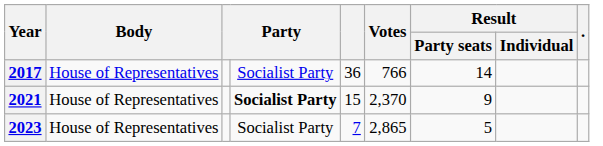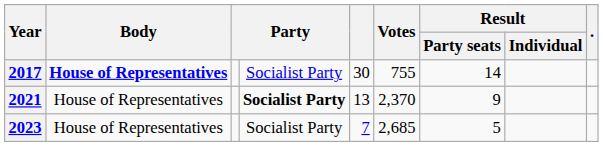(134, 73) normal -> (138, 73) bold
(353, 73) 36 -> (361, 73) 30
(394, 73) 766 -> (403, 73) 755
(353, 100) 15 -> (361, 100) 13
(388, 127) 2,865 -> (397, 127) 2,685
